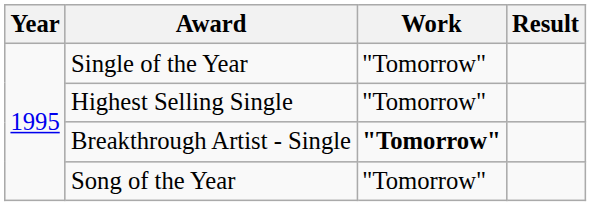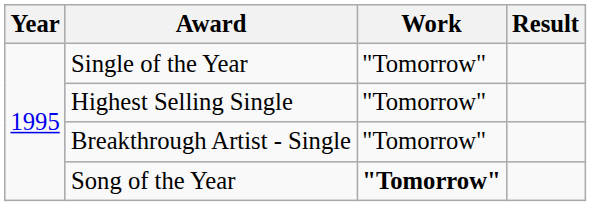(431, 141) bold -> (424, 141) normal
(424, 180) normal -> (431, 180) bold
